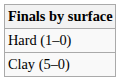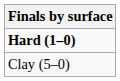(40, 40) normal -> (42, 40) bold
